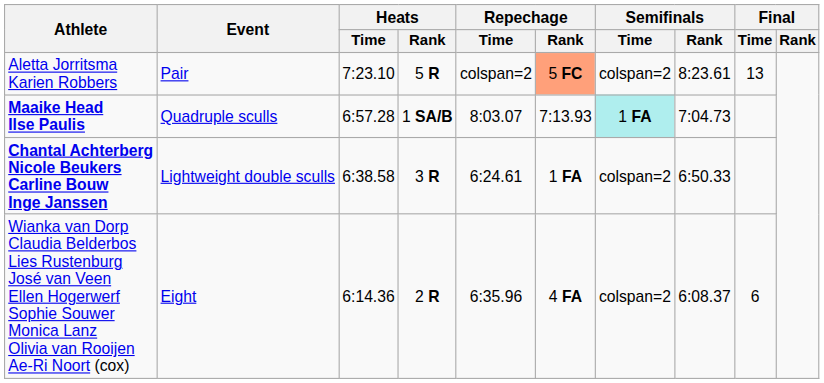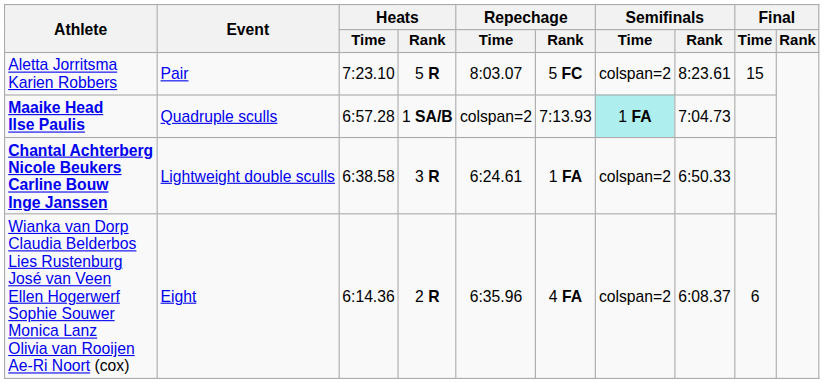(496, 74) colspan=2 -> (496, 74) 8:03.07
(565, 74) lightsalmon background -> (565, 74) no background
(755, 74) 13 -> (755, 74) 15
(496, 116) 8:03.07 -> (496, 116) colspan=2
